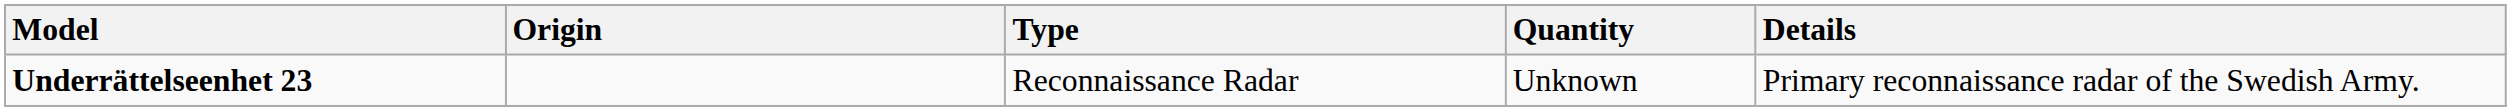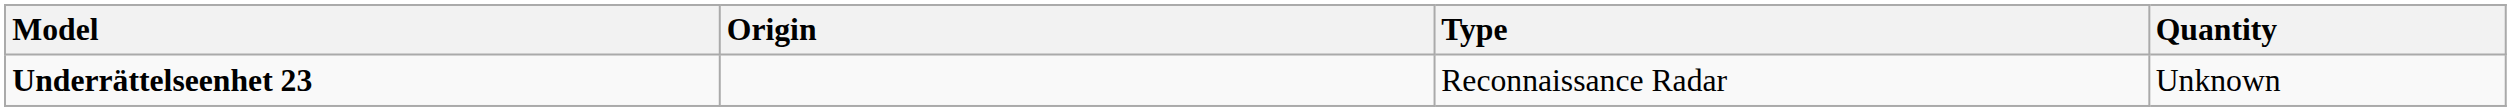- column: (1809, 29)
